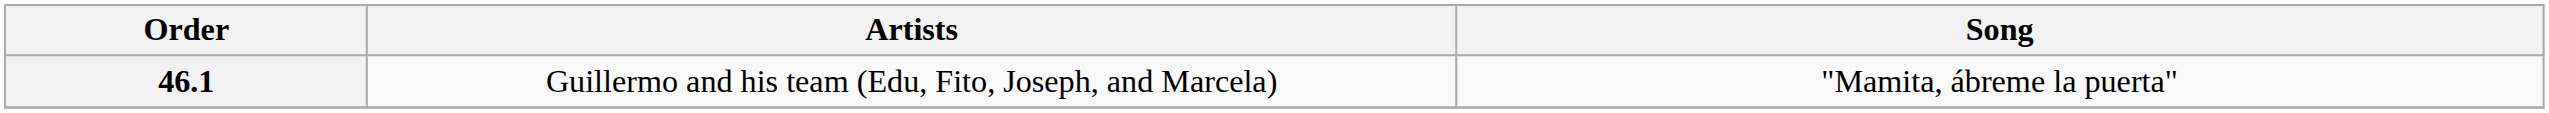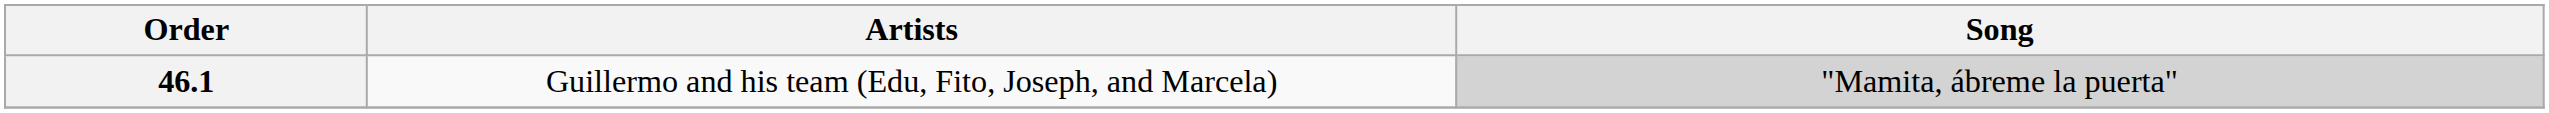(2000, 81) no background -> (2000, 81) lightgrey background
